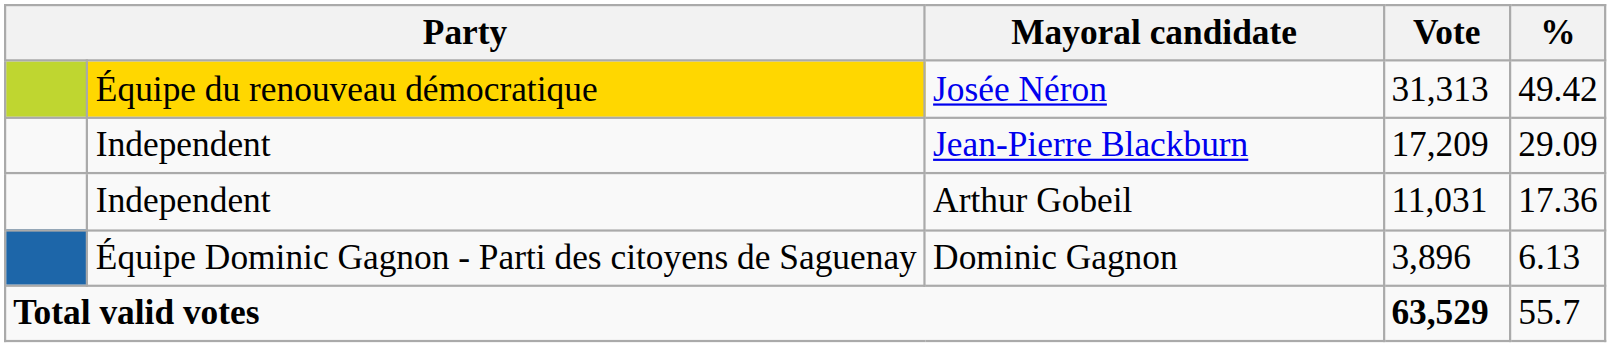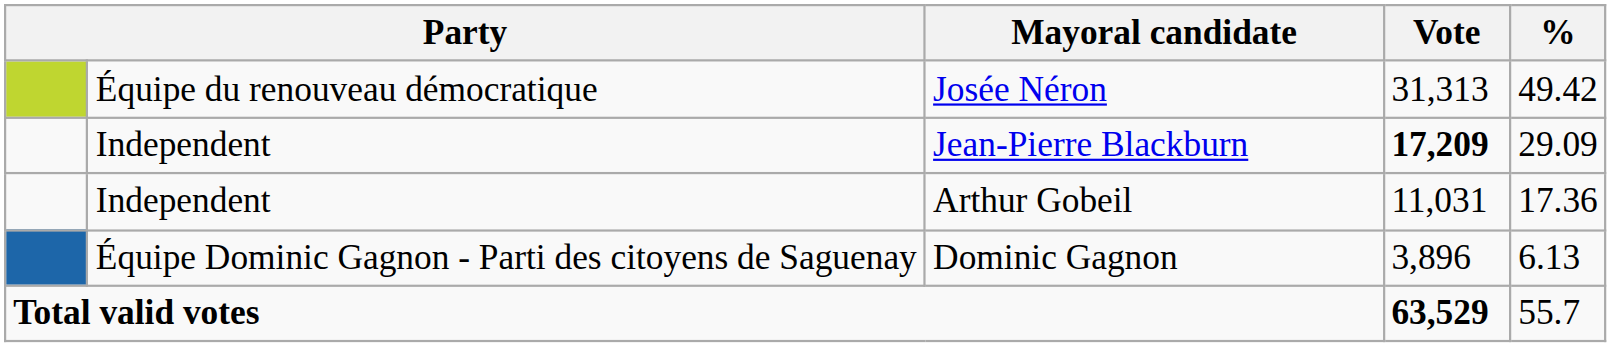(347, 88) gold background -> (347, 88) no background
(1440, 144) normal -> (1440, 144) bold
